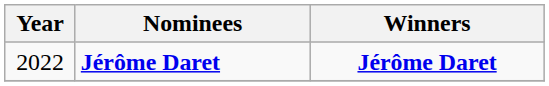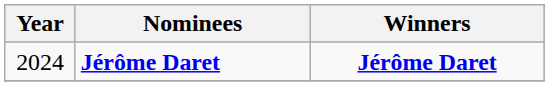(40, 61) 2022 -> (40, 61) 2024
